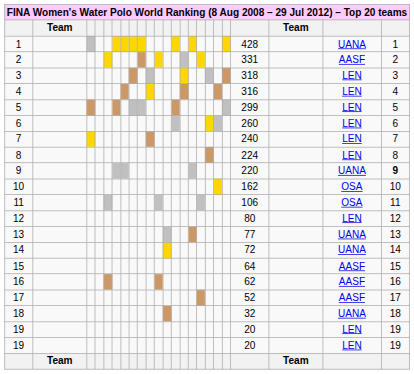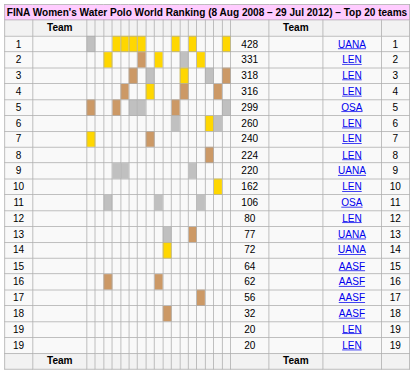(352, 59) AASF -> (352, 59) LEN
(352, 107) LEN -> (352, 107) OSA
(395, 171) bold -> (395, 171) normal
(352, 186) OSA -> (352, 186) LEN
(250, 297) 52 -> (250, 297) 56
(352, 313) UANA -> (352, 313) AASF
